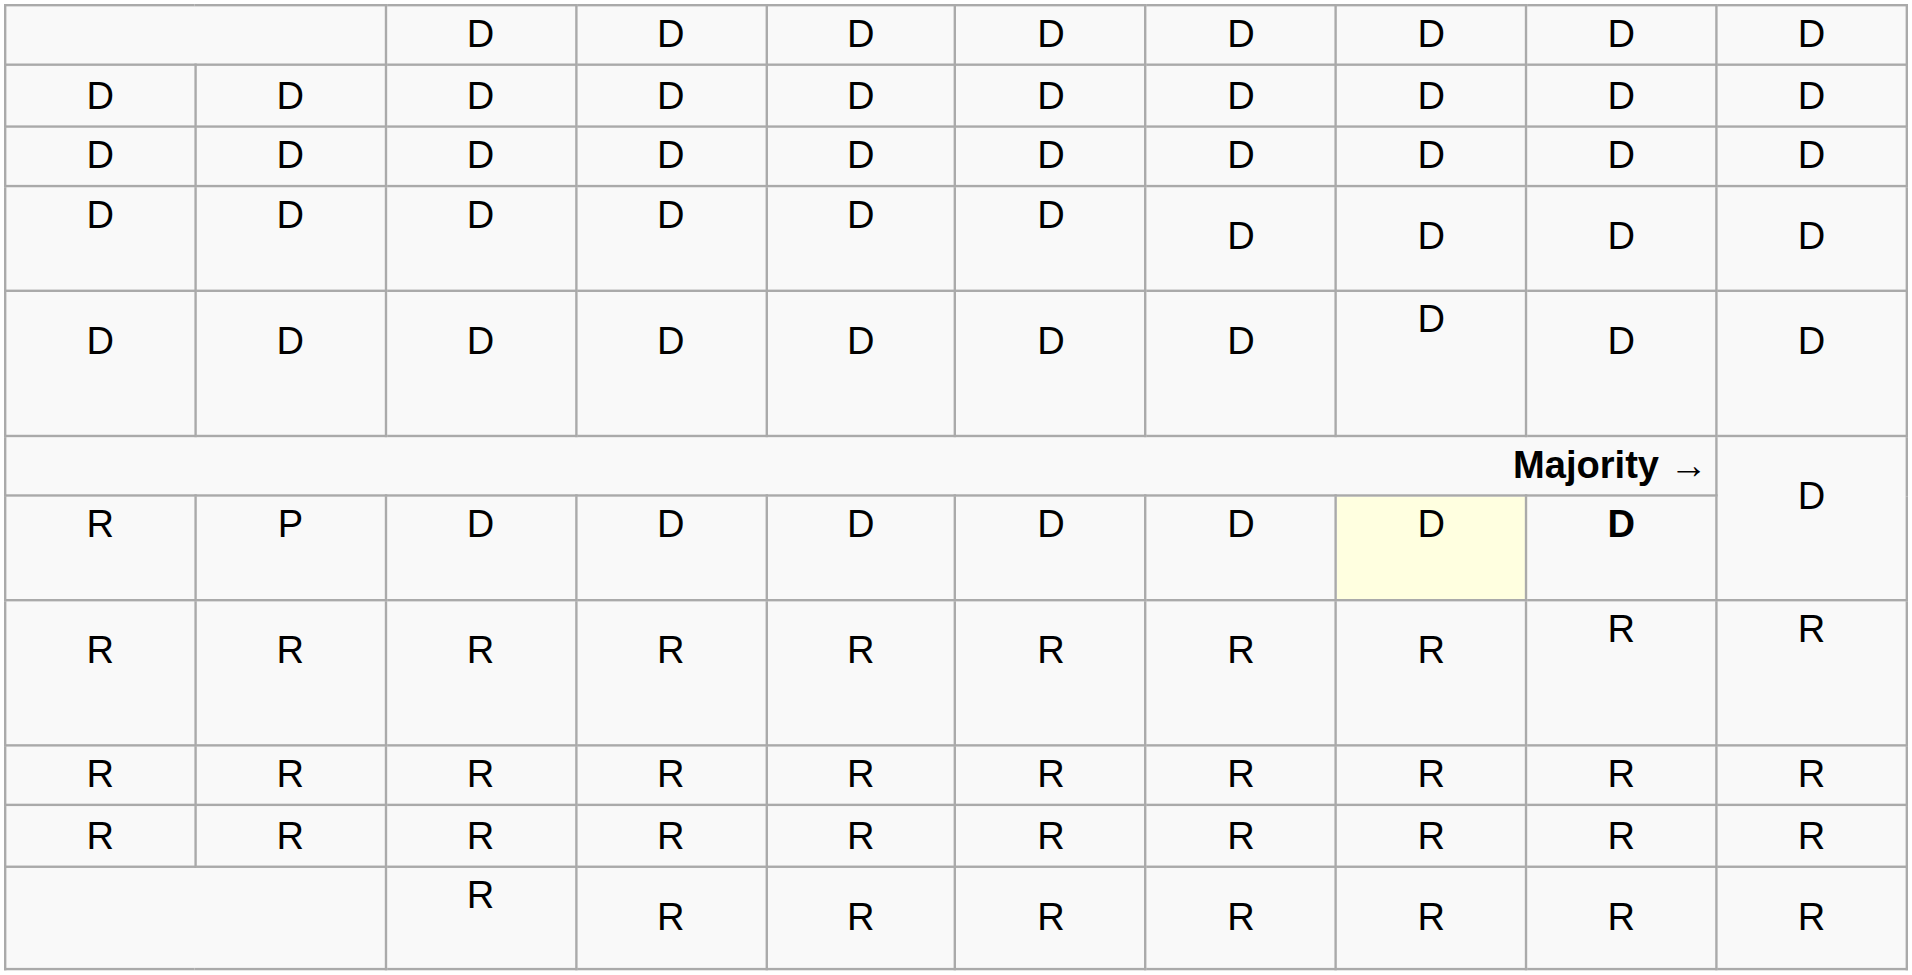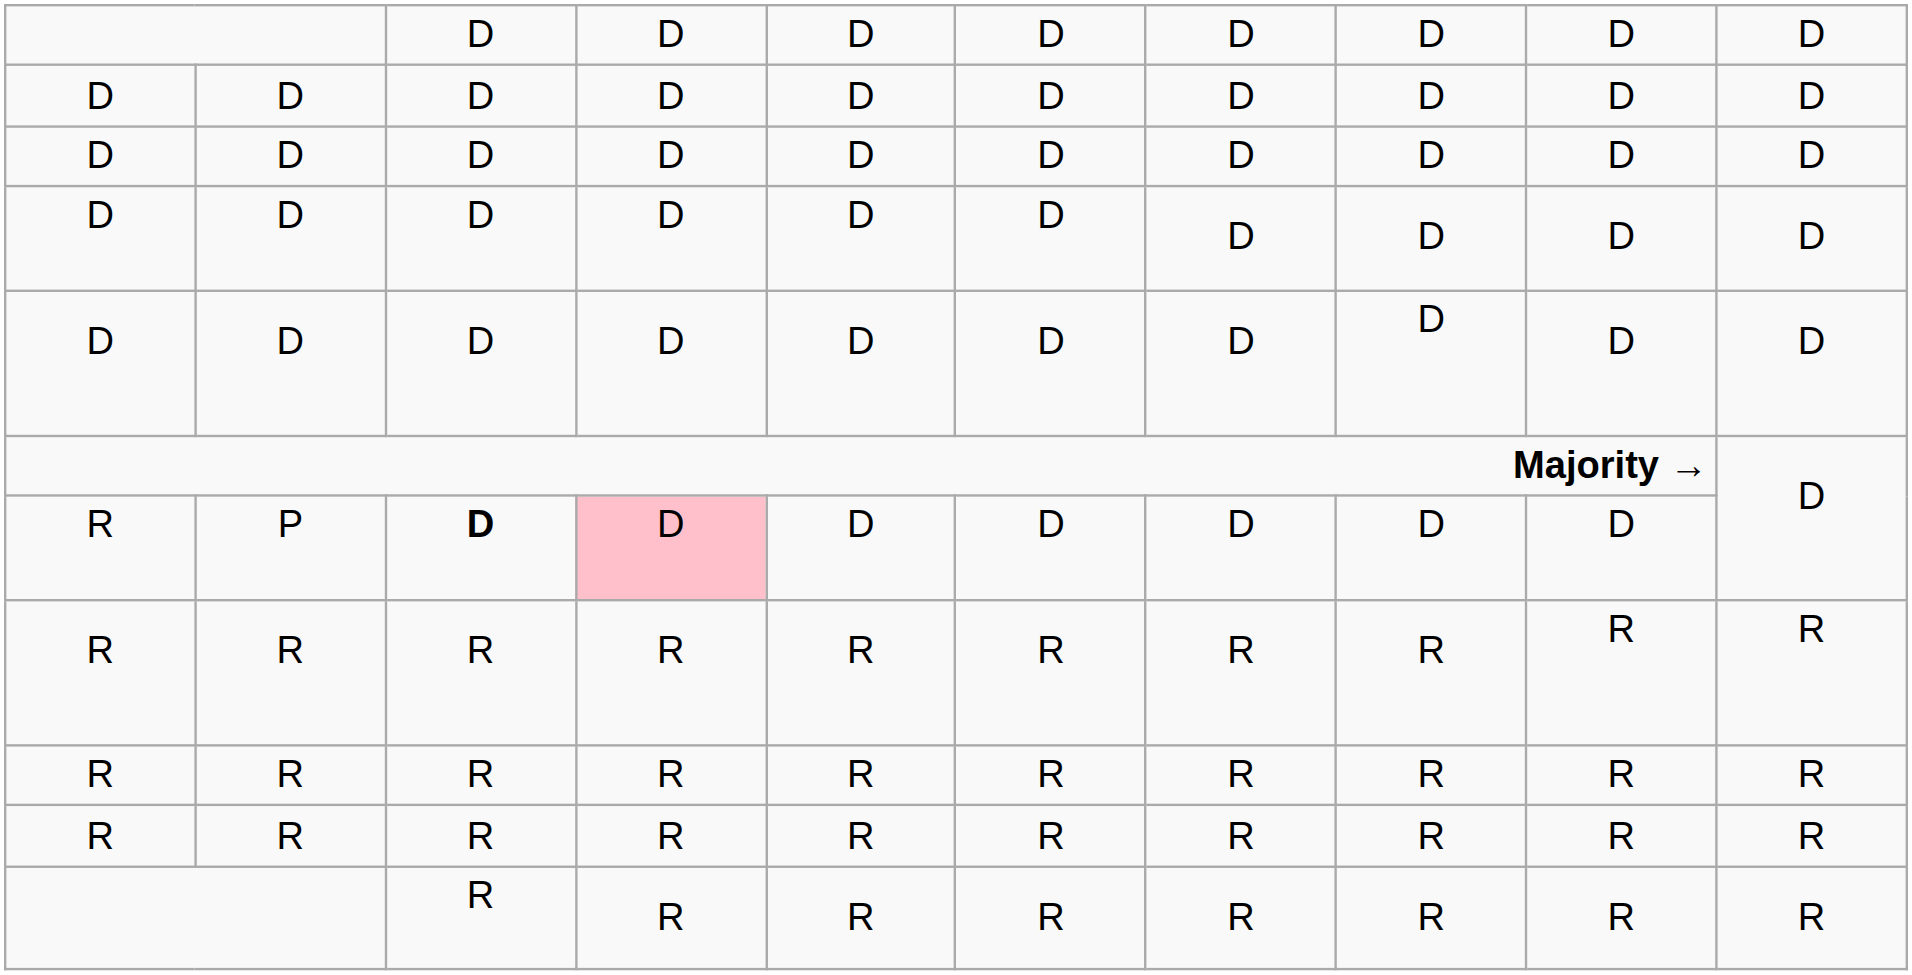(481, 525) normal -> (481, 525) bold
(671, 525) no background -> (671, 525) pink background
(1431, 525) lightyellow background -> (1431, 525) no background
(1621, 525) bold -> (1621, 525) normal
